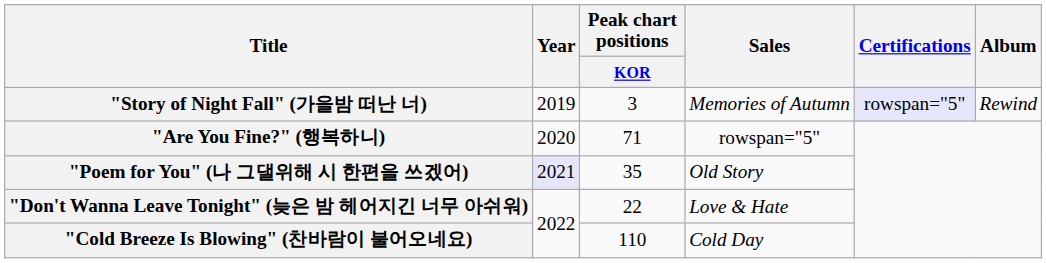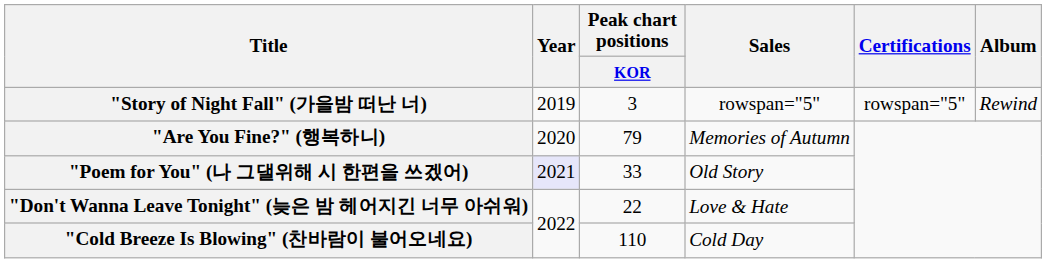(769, 104) Memories of Autumn -> (769, 104) rowspan="5"
(915, 104) lavender background -> (915, 104) no background
(632, 138) 71 -> (632, 138) 79
(769, 138) rowspan="5" -> (769, 138) Memories of Autumn
(632, 172) 35 -> (632, 172) 33
